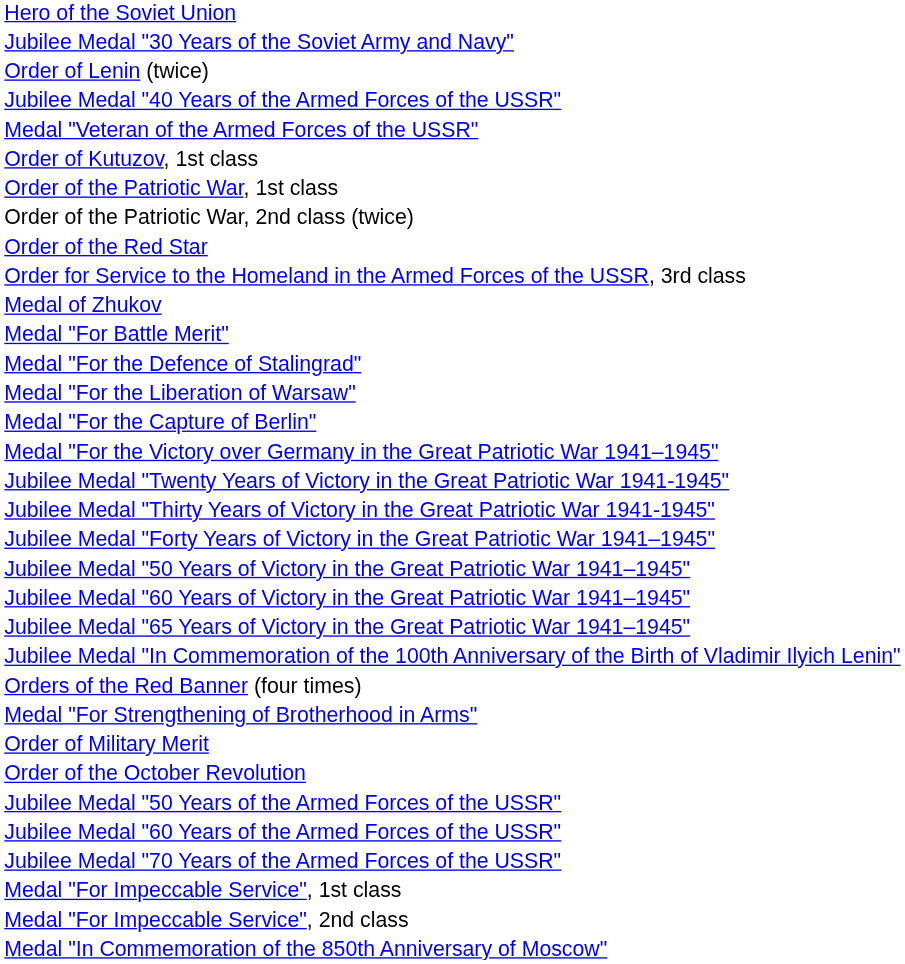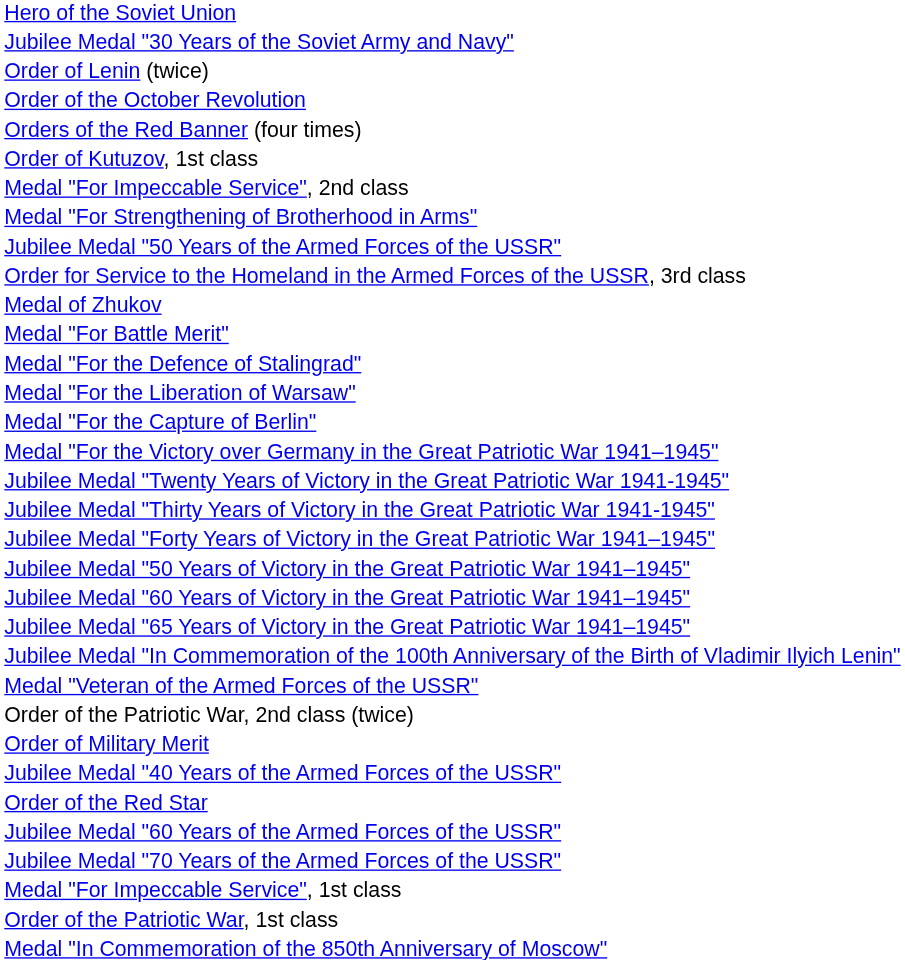(283, 100) Jubilee Medal "40 Years of the Armed Forces of the USSR" -> (155, 100) Order of the October Revolution
(241, 129) Medal "Veteran of the Armed Forces of the USSR" -> (183, 129) Orders of the Red Banner (four times)
(171, 188) Order of the Patriotic War, 1st class -> (206, 188) Medal "For Impeccable Service", 2nd class
(209, 217) Order of the Patriotic War, 2nd class (twice) -> (241, 217) Medal "For Strengthening of Brotherhood in Arms"
(106, 246) Order of the Red Star -> (283, 246) Jubilee Medal "50 Years of the Armed Forces of the USSR"
(183, 685) Orders of the Red Banner (four times) -> (241, 685) Medal "Veteran of the Armed Forces of the USSR"
(241, 715) Medal "For Strengthening of Brotherhood in Arms" -> (209, 715) Order of the Patriotic War, 2nd class (twice)
(155, 773) Order of the October Revolution -> (283, 773) Jubilee Medal "40 Years of the Armed Forces of the USSR"
(283, 802) Jubilee Medal "50 Years of the Armed Forces of the USSR" -> (106, 802) Order of the Red Star
(206, 919) Medal "For Impeccable Service", 2nd class -> (171, 919) Order of the Patriotic War, 1st class
